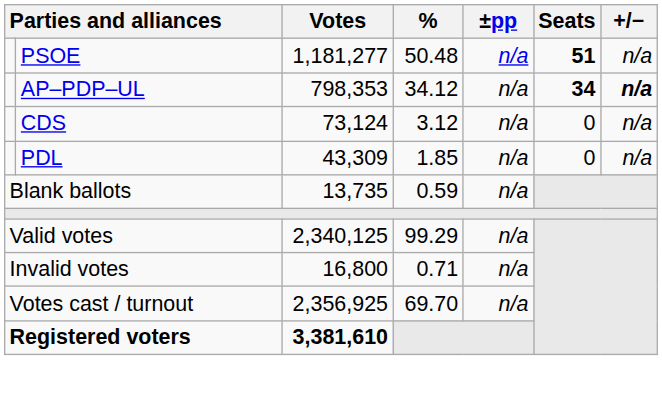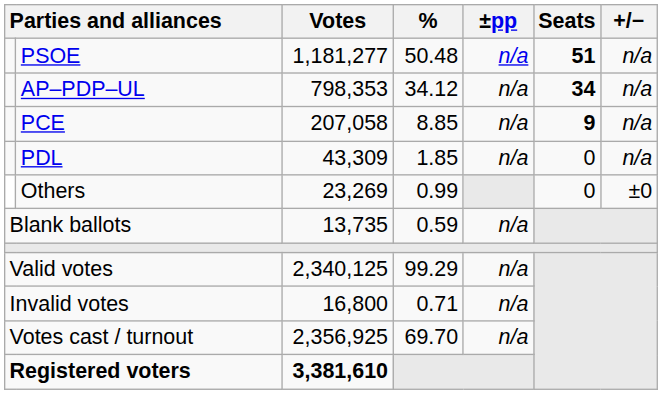(637, 89) bold -> (637, 89) normal
+ row: (43, 123)
- row: (43, 123)
+ row: (53, 191)
